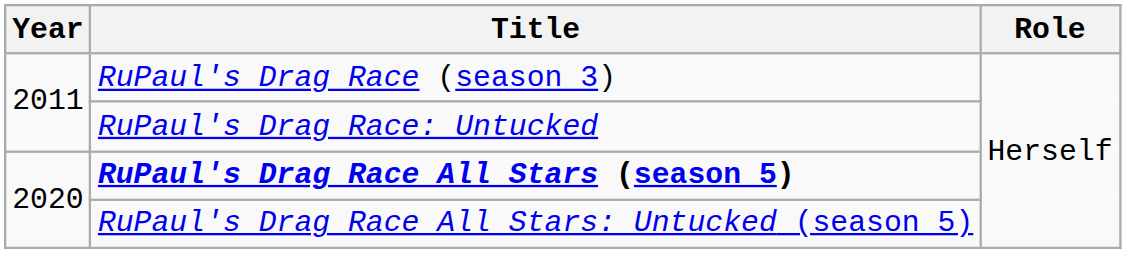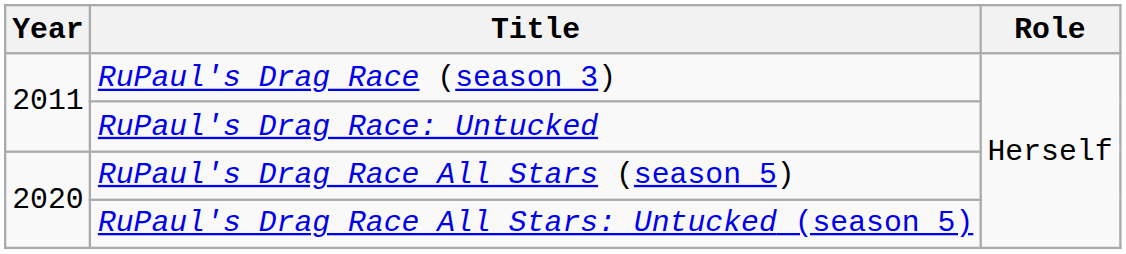(446, 175) bold -> (446, 175) normal
